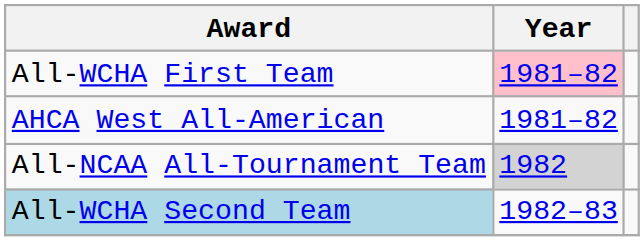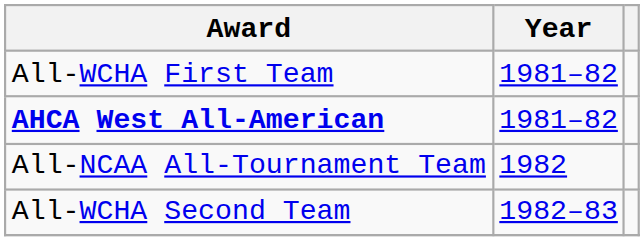(559, 74) pink background -> (559, 74) no background
(198, 120) normal -> (198, 120) bold
(533, 166) lightgrey background -> (533, 166) no background
(181, 212) lightblue background -> (181, 212) no background
